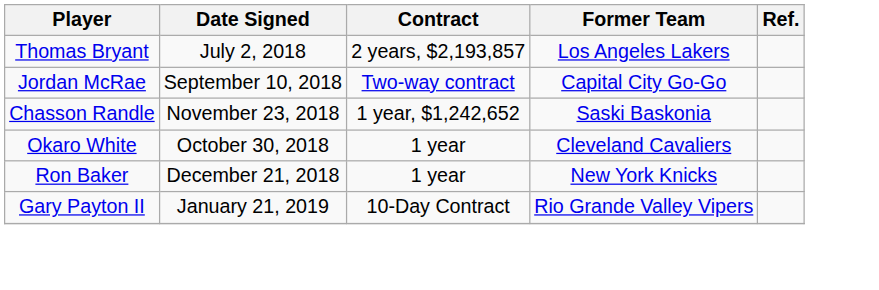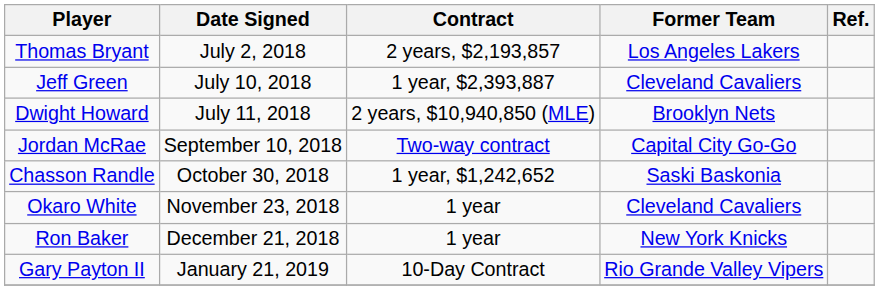+ row: (82, 82)
+ row: (82, 113)
(253, 113) November 23, 2018 -> (253, 176) October 30, 2018
(253, 144) October 30, 2018 -> (253, 207) November 23, 2018
